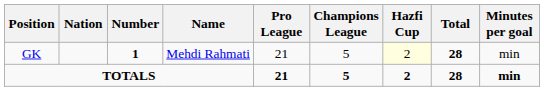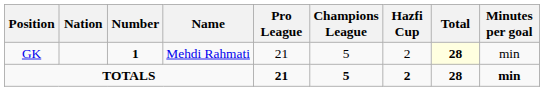(407, 53) lightyellow background -> (407, 53) no background
(455, 53) no background -> (455, 53) lightyellow background
